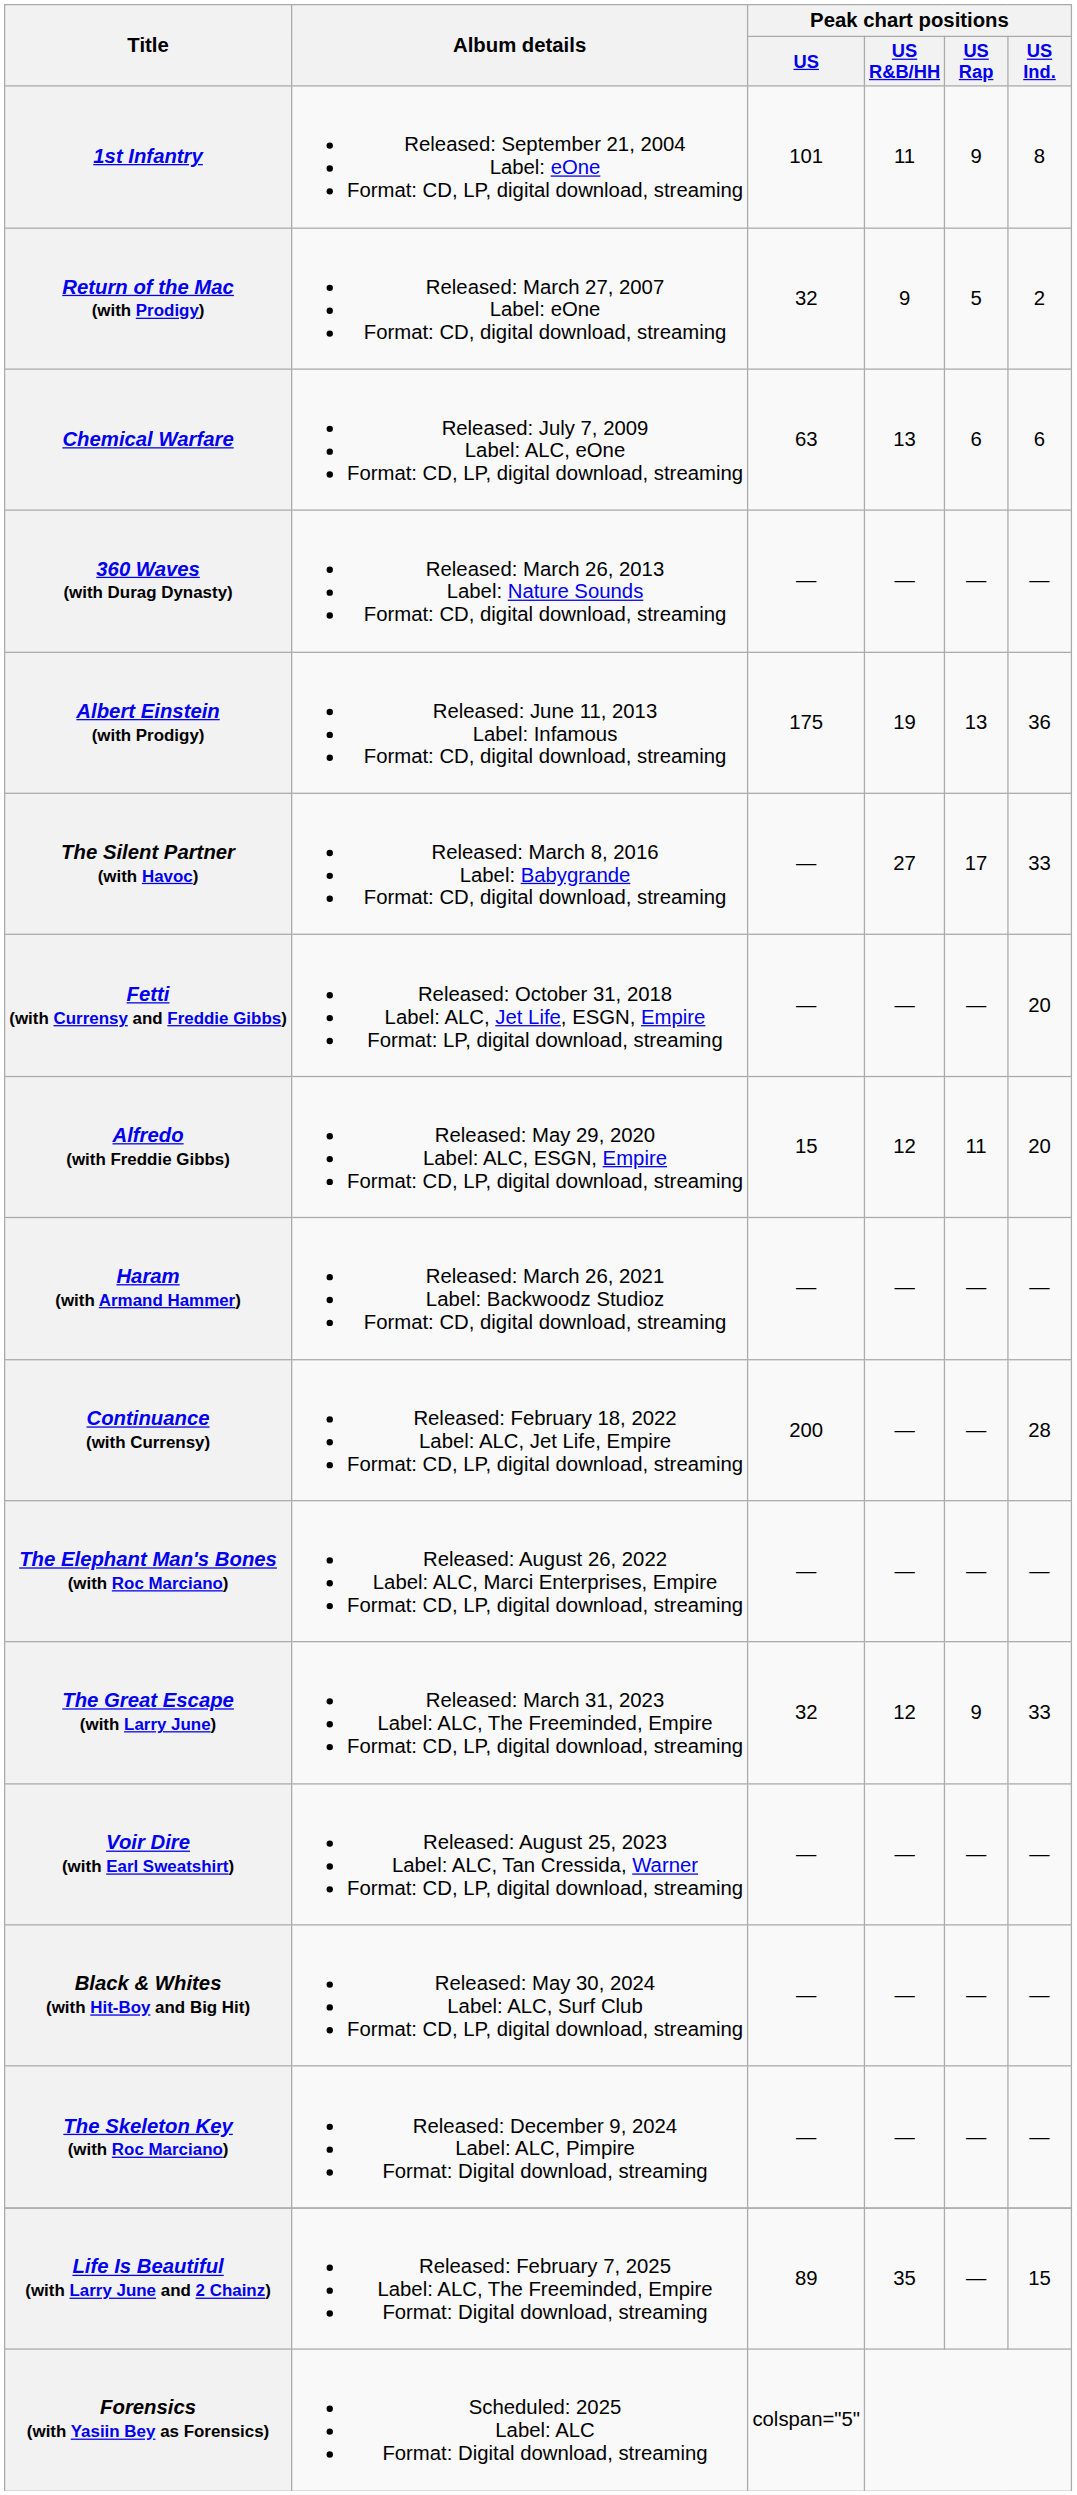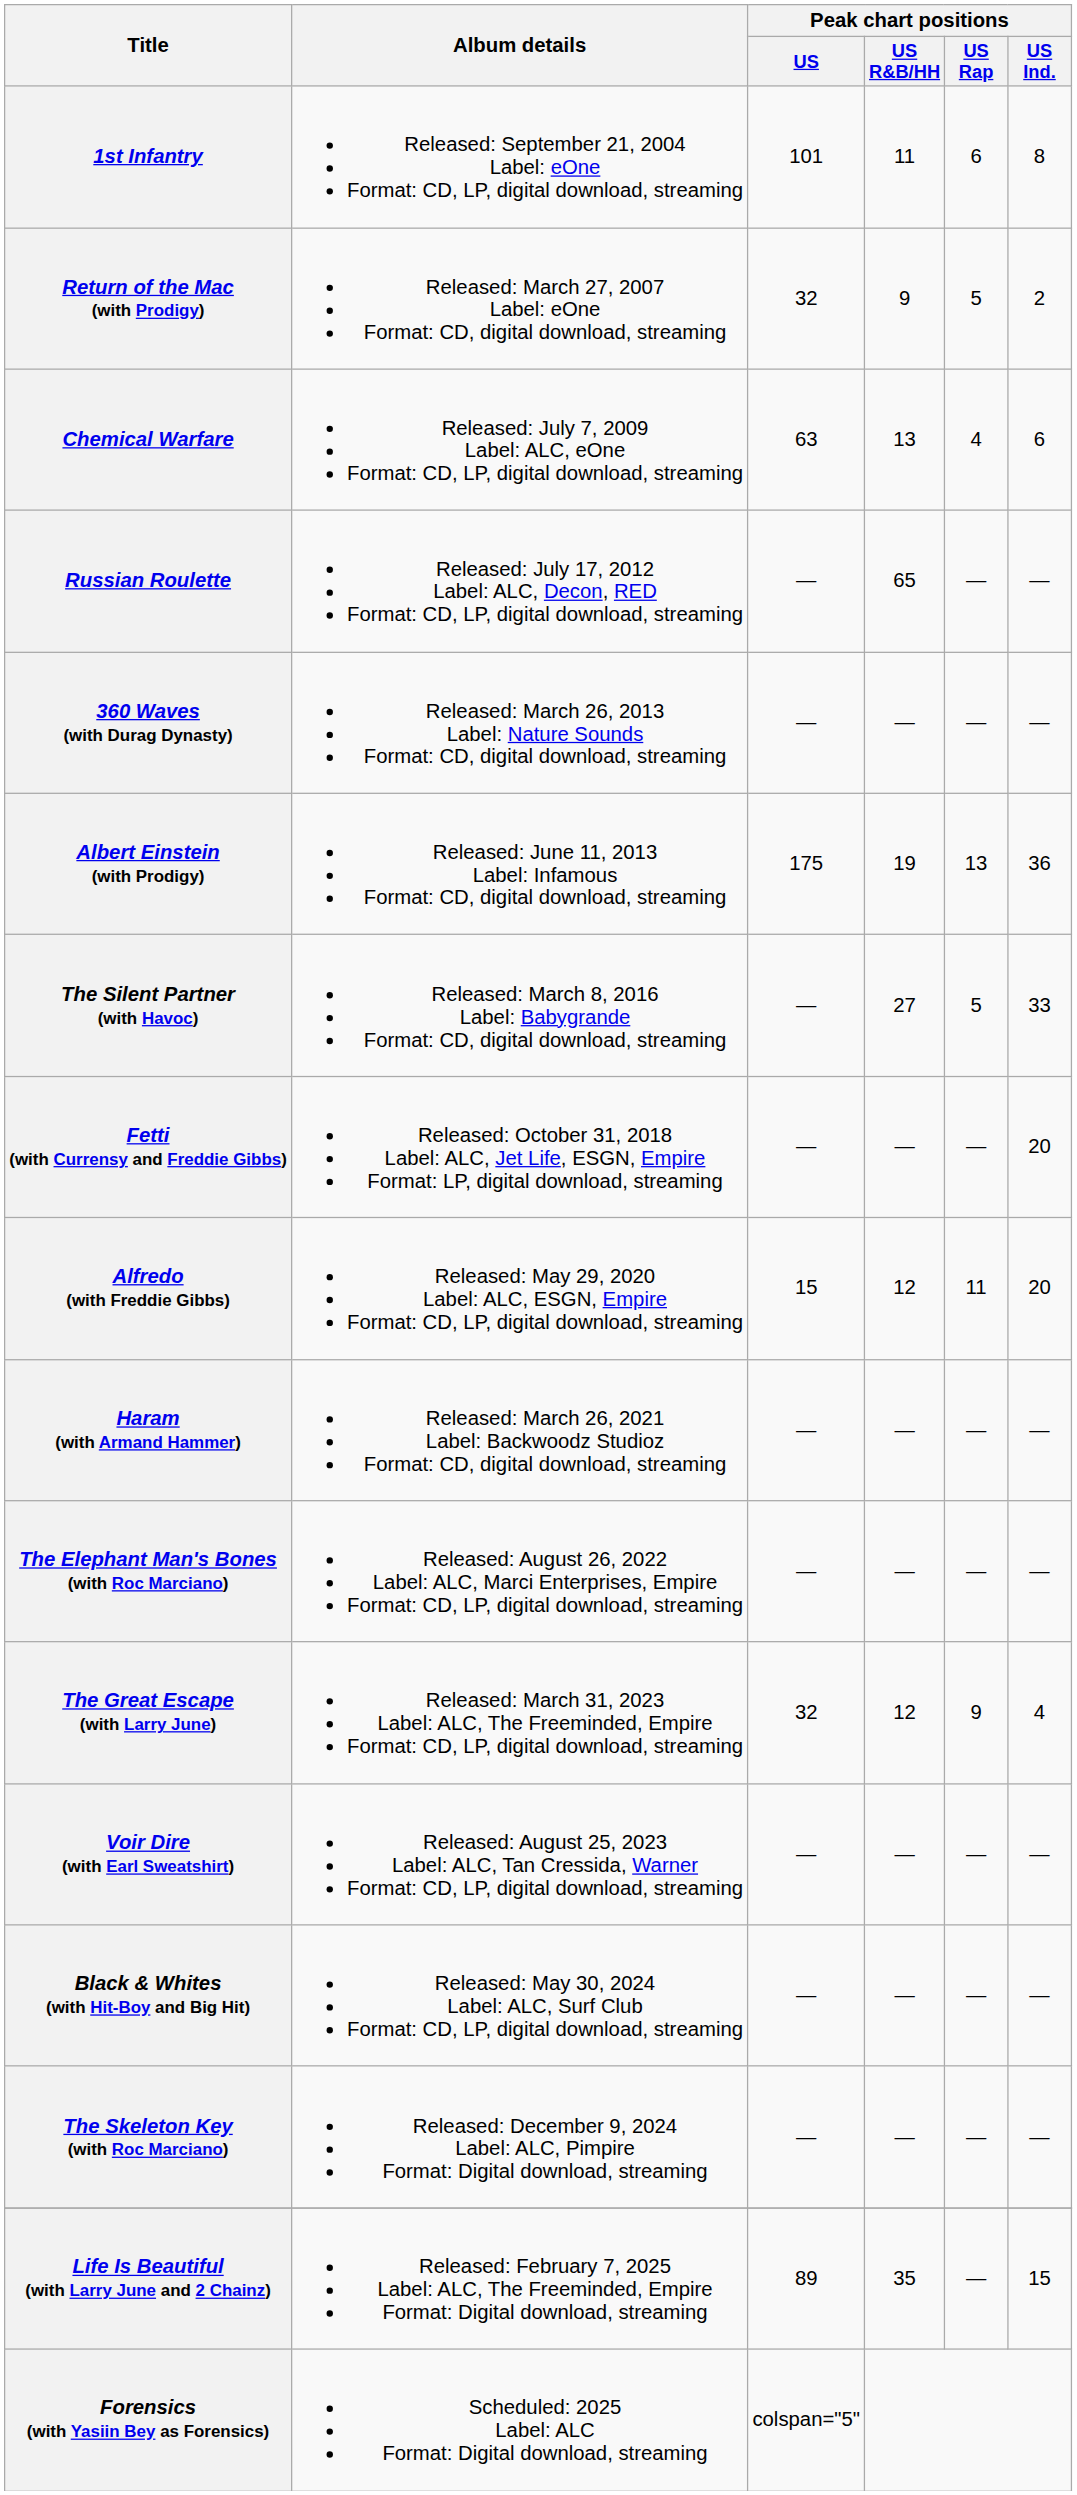(976, 156) 9 -> (976, 156) 6
(976, 439) 6 -> (976, 439) 4
+ row: (148, 581)
(976, 863) 17 -> (976, 1005) 5
- row: (148, 1429)
(1039, 1712) 33 -> (1040, 1712) 4
